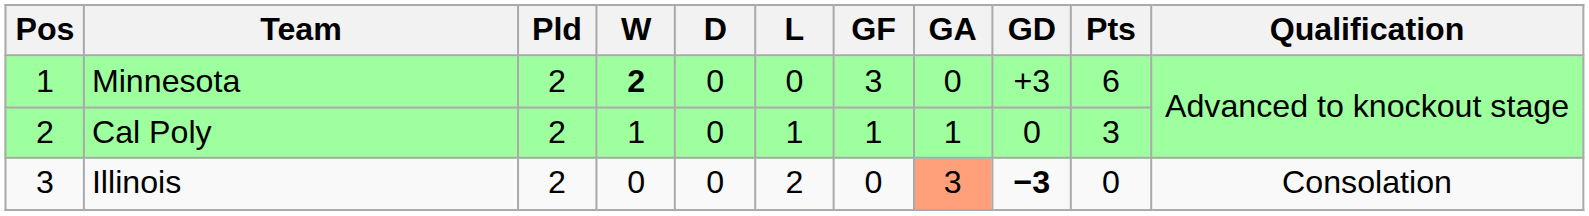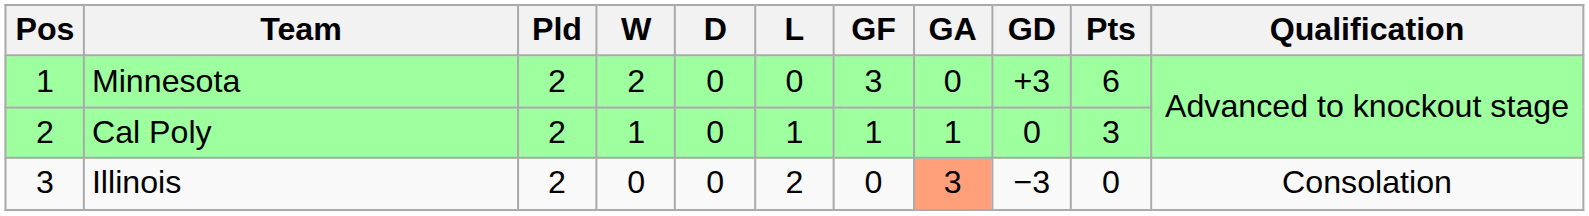(636, 81) bold -> (636, 81) normal
(1032, 183) bold -> (1032, 183) normal
